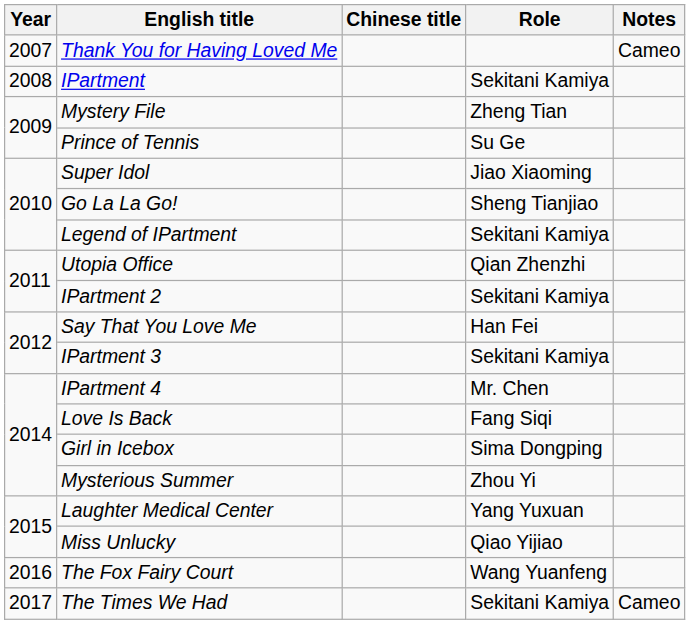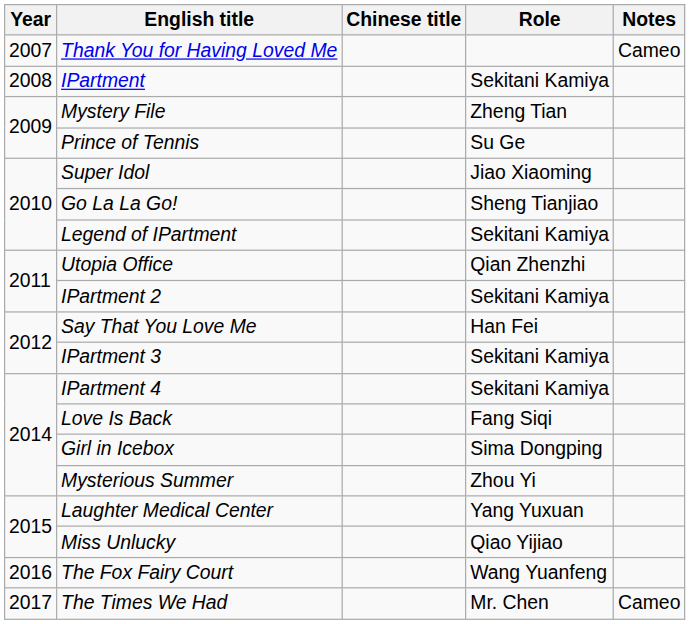(510, 388) Mr. Chen -> (540, 388) Sekitani Kamiya
(540, 603) Sekitani Kamiya -> (510, 603) Mr. Chen
